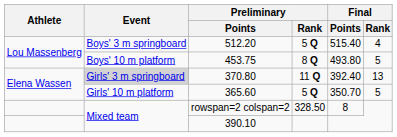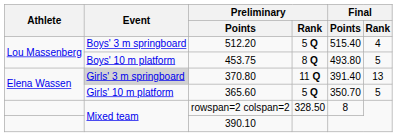(345, 76) 392.40 -> (345, 76) 391.40
